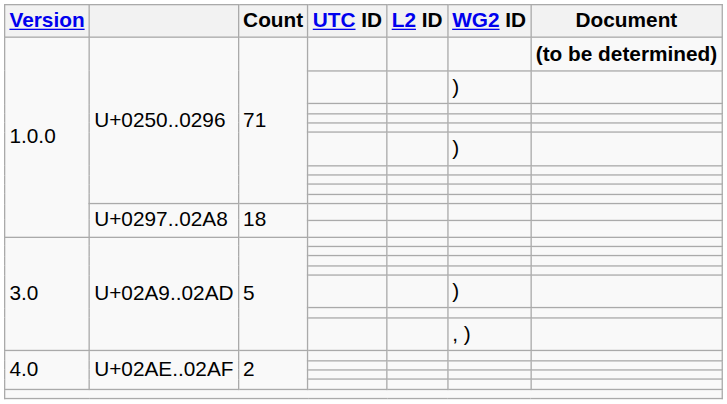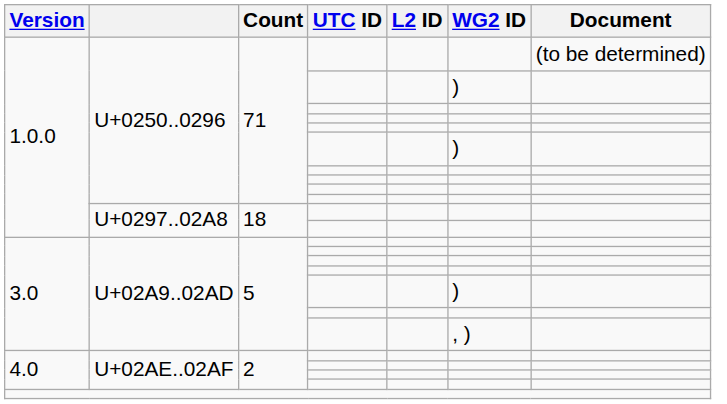(626, 53) bold -> (621, 53) normal
